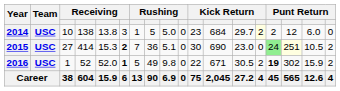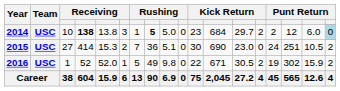(86, 32) normal -> (86, 32) bold
(152, 32) normal -> (152, 32) bold
(261, 32) lightyellow background -> (261, 32) no background
(330, 32) no background -> (330, 32) lightblue background
(124, 47) bold -> (124, 47) normal
(273, 47) lightgreen background -> (273, 47) no background
(292, 47) lightyellow background -> (292, 47) no background
(124, 63) bold -> (124, 63) normal
(273, 63) bold -> (273, 63) normal
